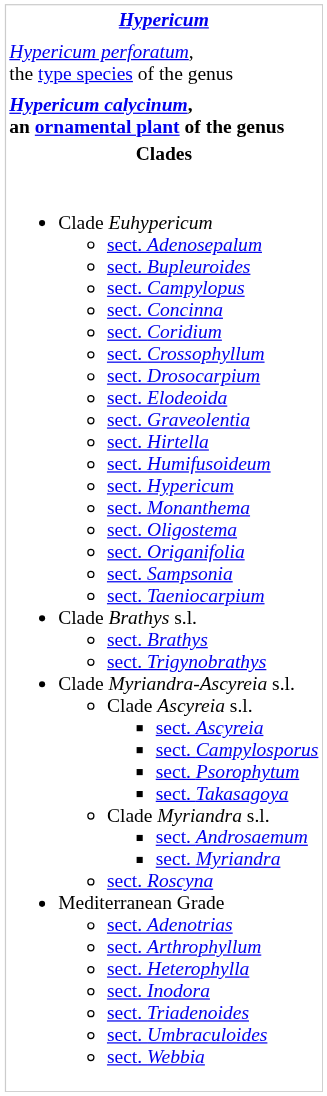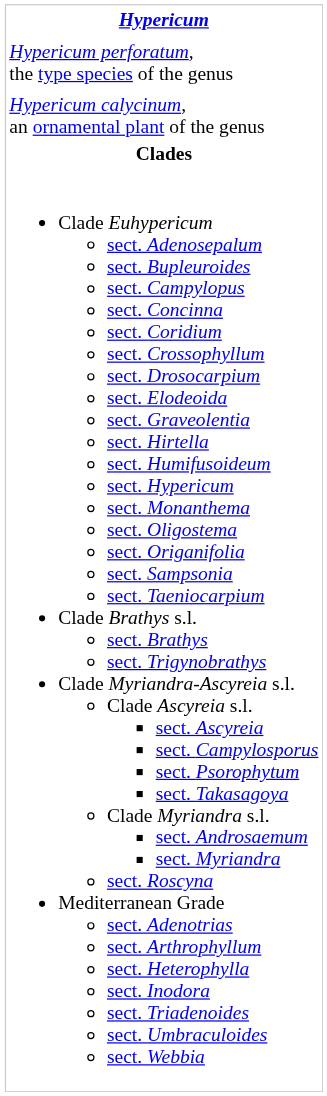(147, 116) bold -> (137, 116) normal
